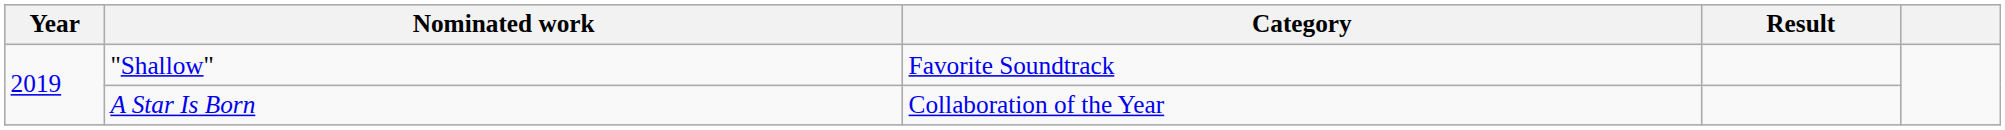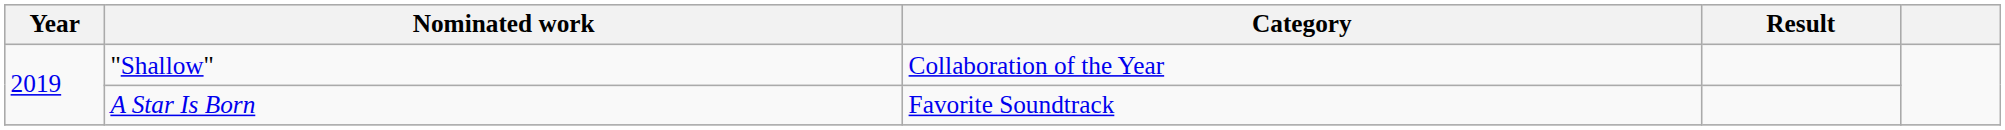(1011, 64) Favorite Soundtrack -> (1036, 64) Collaboration of the Year
(1036, 104) Collaboration of the Year -> (1011, 104) Favorite Soundtrack
